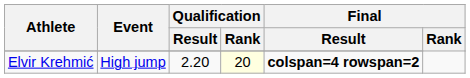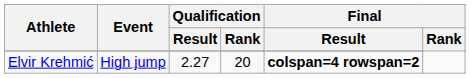(195, 62) 2.20 -> (195, 62) 2.27
(243, 62) lightyellow background -> (243, 62) no background
